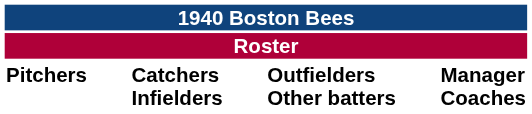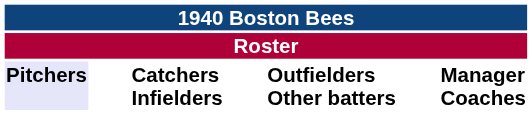(47, 74) no background -> (47, 74) lavender background
